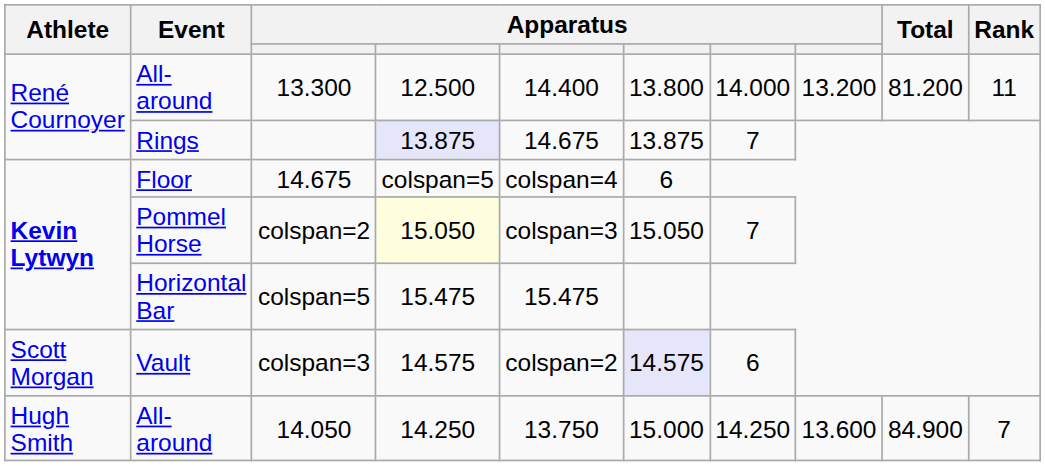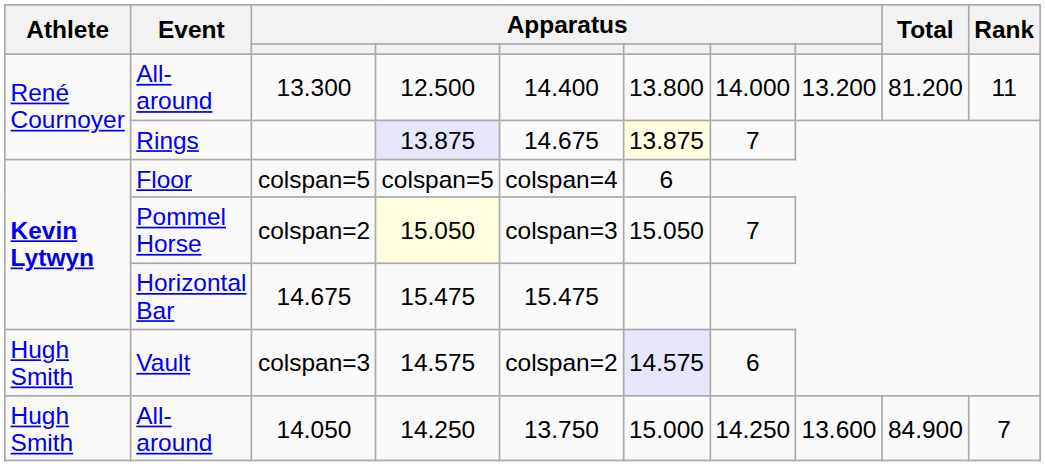(666, 140) no background -> (666, 140) lightyellow background
(314, 179) 14.675 -> (314, 179) colspan=5
(314, 297) colspan=5 -> (314, 297) 14.675
(52, 363) Scott Morgan -> (42, 363) Hugh Smith
